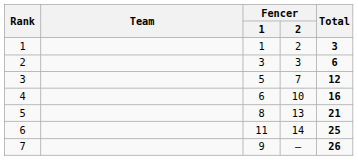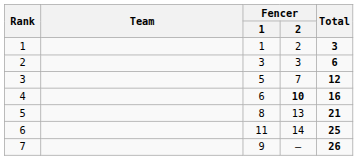(298, 96) normal -> (298, 96) bold
